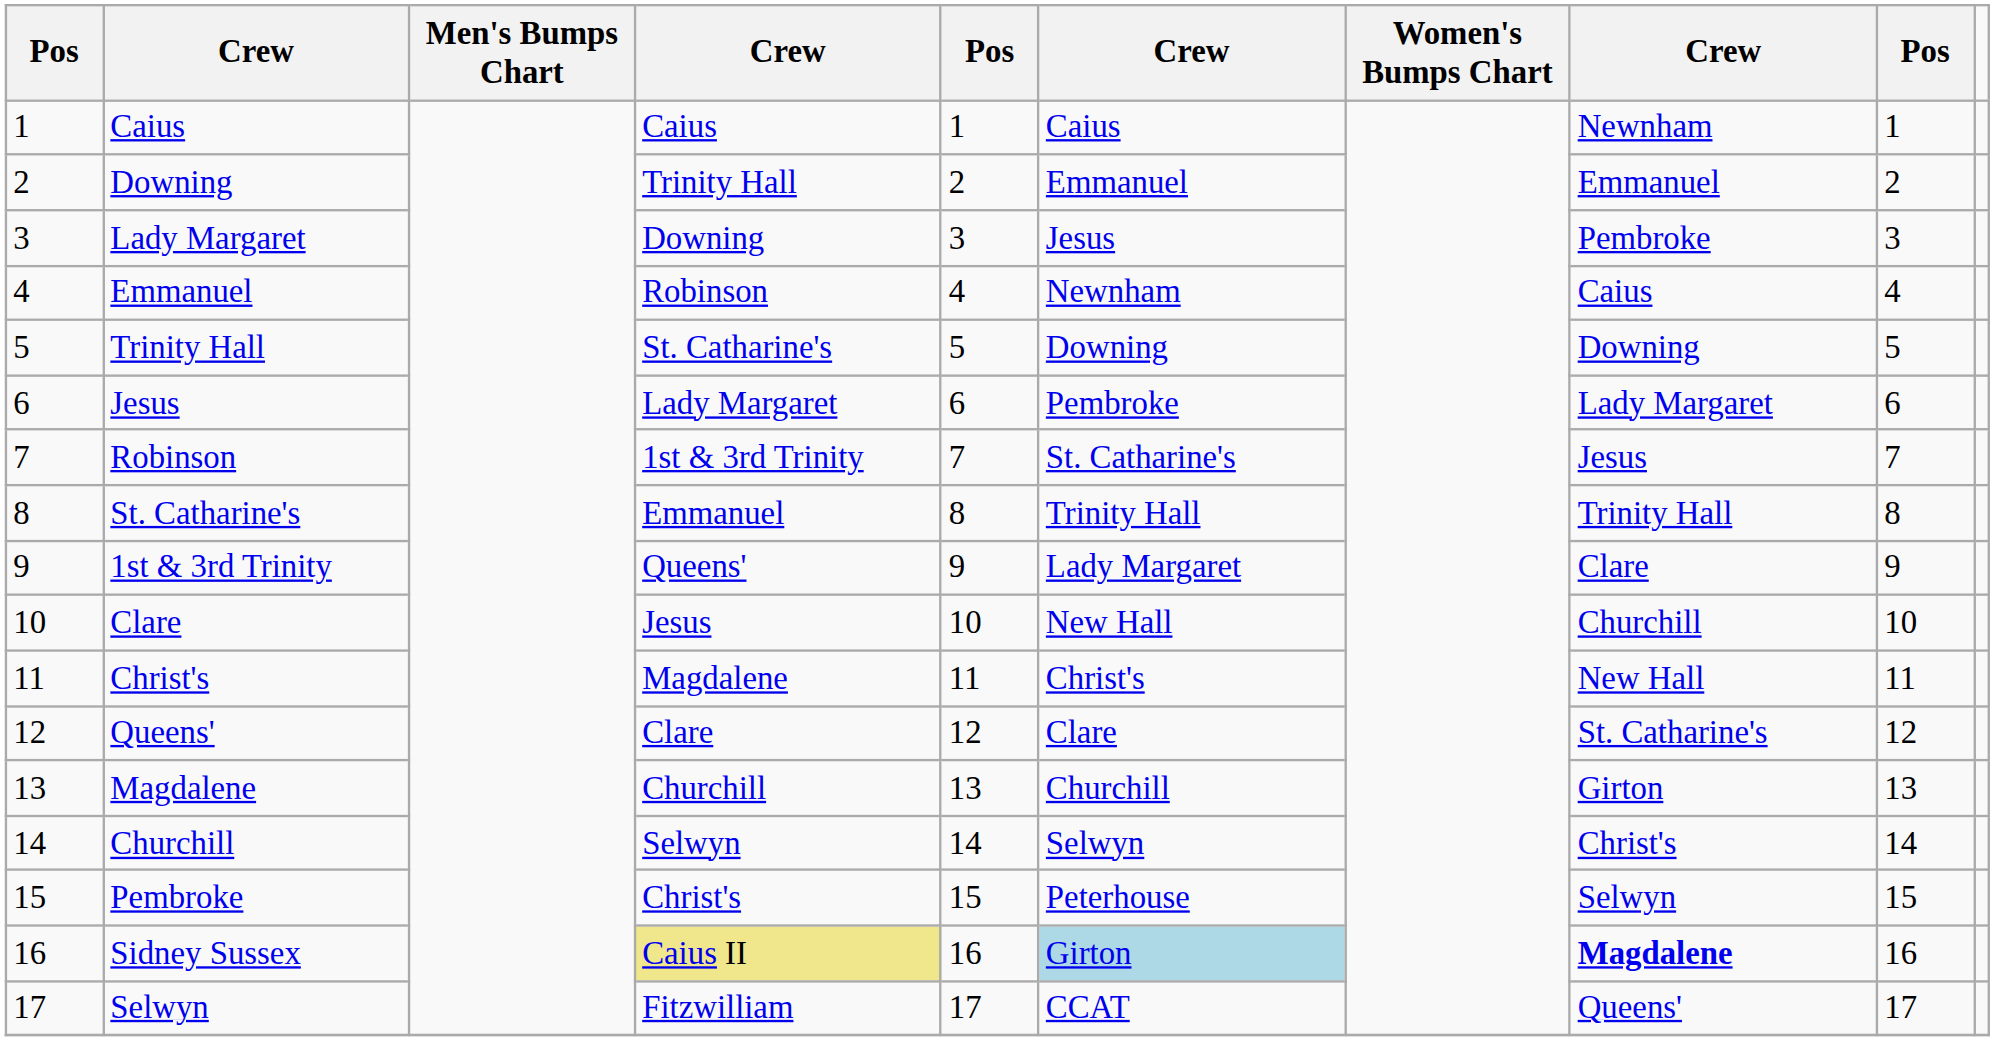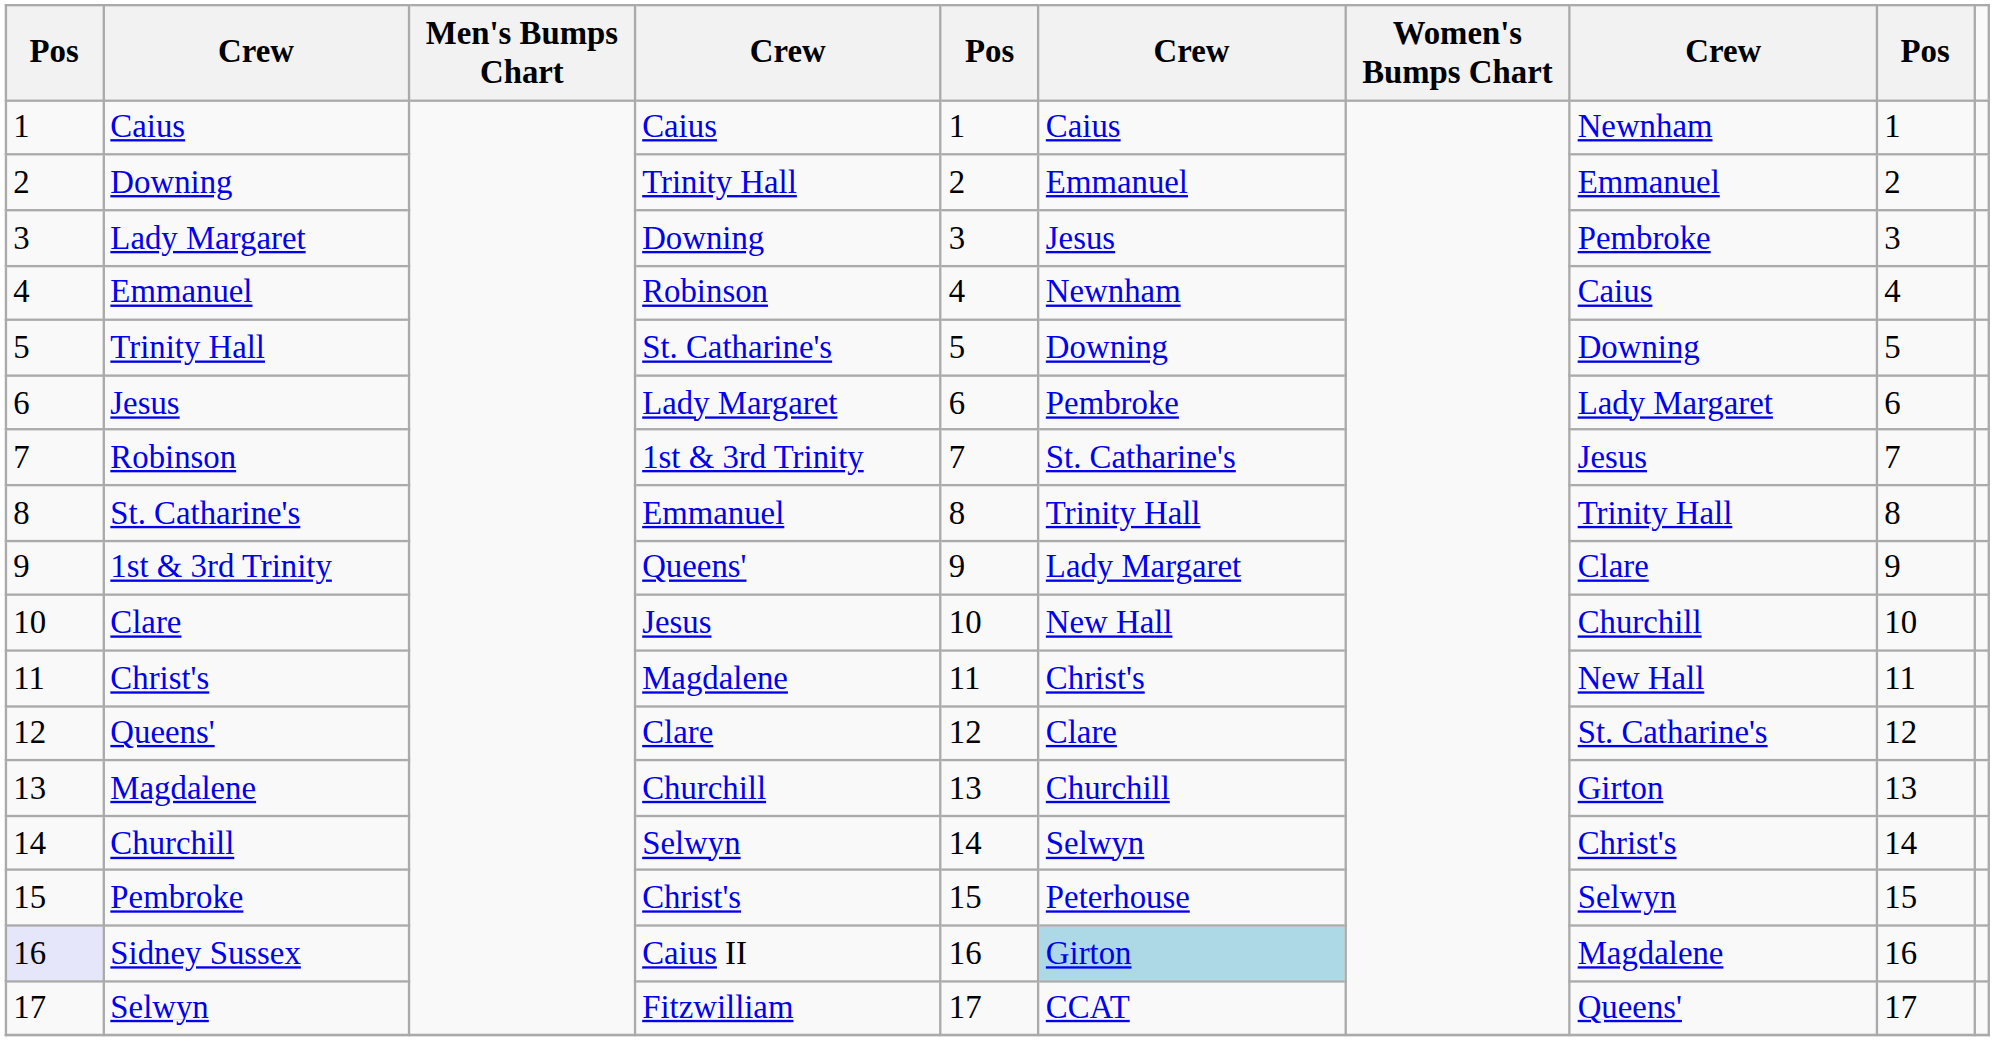(30, 952) no background -> (30, 952) lavender background
(695, 952) khaki background -> (695, 952) no background
(1655, 952) bold -> (1651, 952) normal
